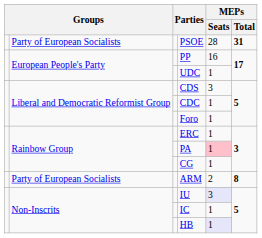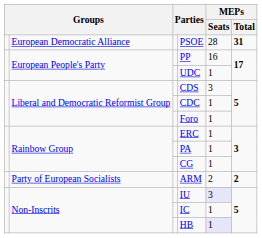(66, 42) Party of European Socialists -> (71, 42) European Democratic Alliance
(210, 149) pink background -> (210, 149) no background
(236, 179) 8 -> (236, 179) 2
